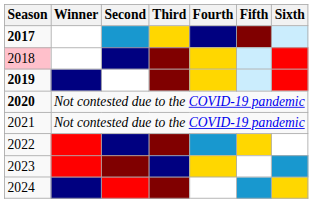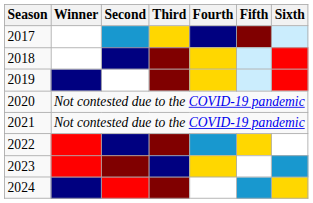(21, 36) bold -> (21, 36) normal
(21, 58) pink background -> (21, 58) no background
(21, 79) bold -> (21, 79) normal
(21, 101) bold -> (21, 101) normal
